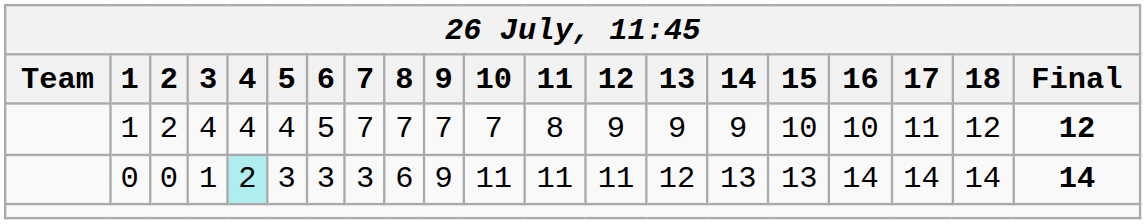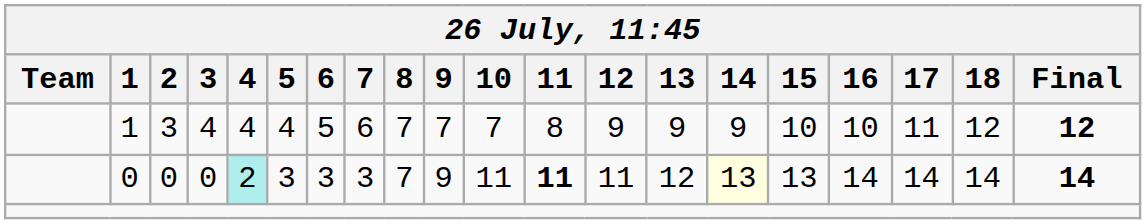(169, 129) 2 -> (169, 129) 3
(365, 129) 7 -> (365, 129) 6
(208, 179) 1 -> (208, 179) 0
(404, 179) 6 -> (404, 179) 7
(555, 179) normal -> (555, 179) bold
(738, 179) no background -> (738, 179) lightyellow background
